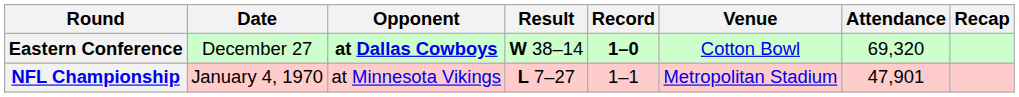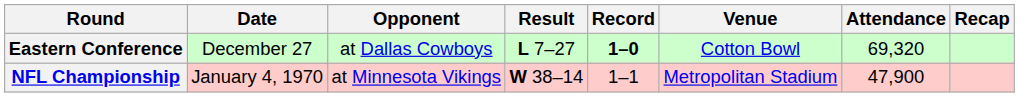(416, 48) bold -> (416, 48) normal
(546, 48) W 38–14 -> (546, 48) L 7–27
(546, 77) L 7–27 -> (546, 77) W 38–14
(896, 77) 47,901 -> (896, 77) 47,900
